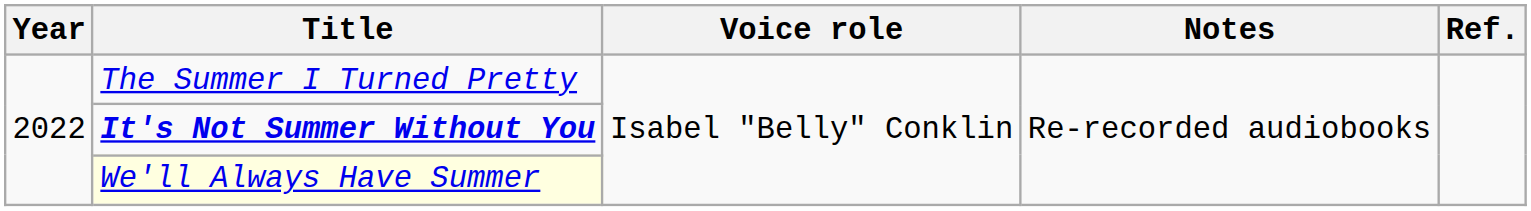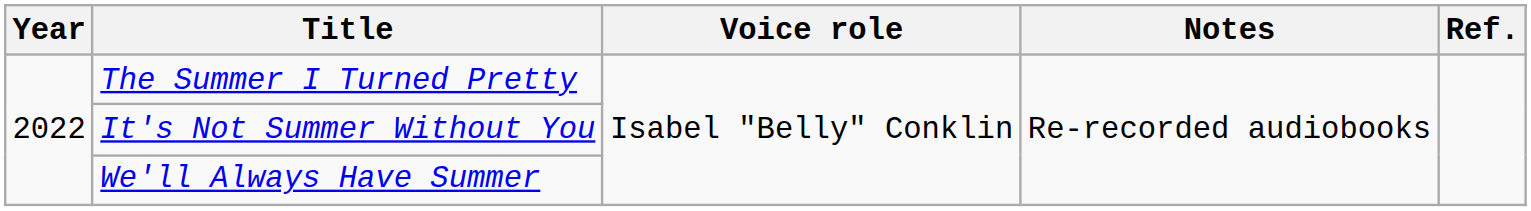(348, 130) bold -> (348, 130) normal
(320, 179) lightyellow background -> (320, 179) no background
